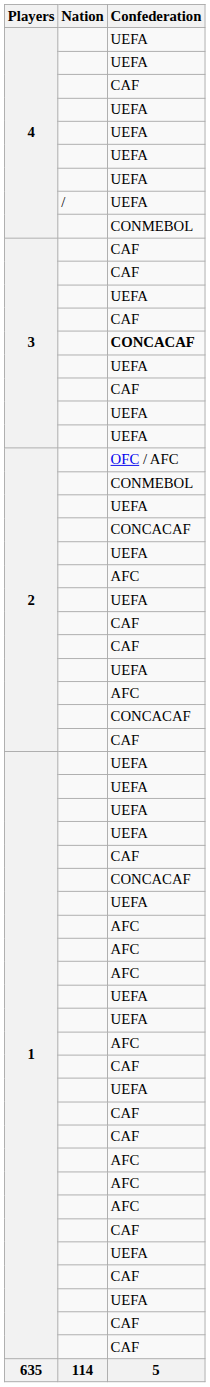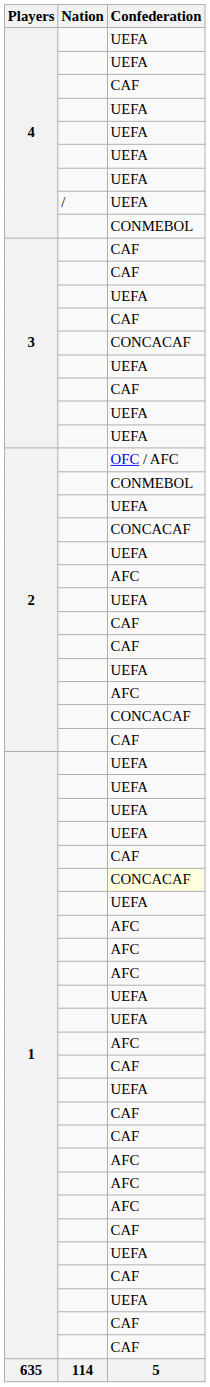(153, 343) bold -> (151, 343) normal
(151, 879) no background -> (151, 879) lightyellow background
